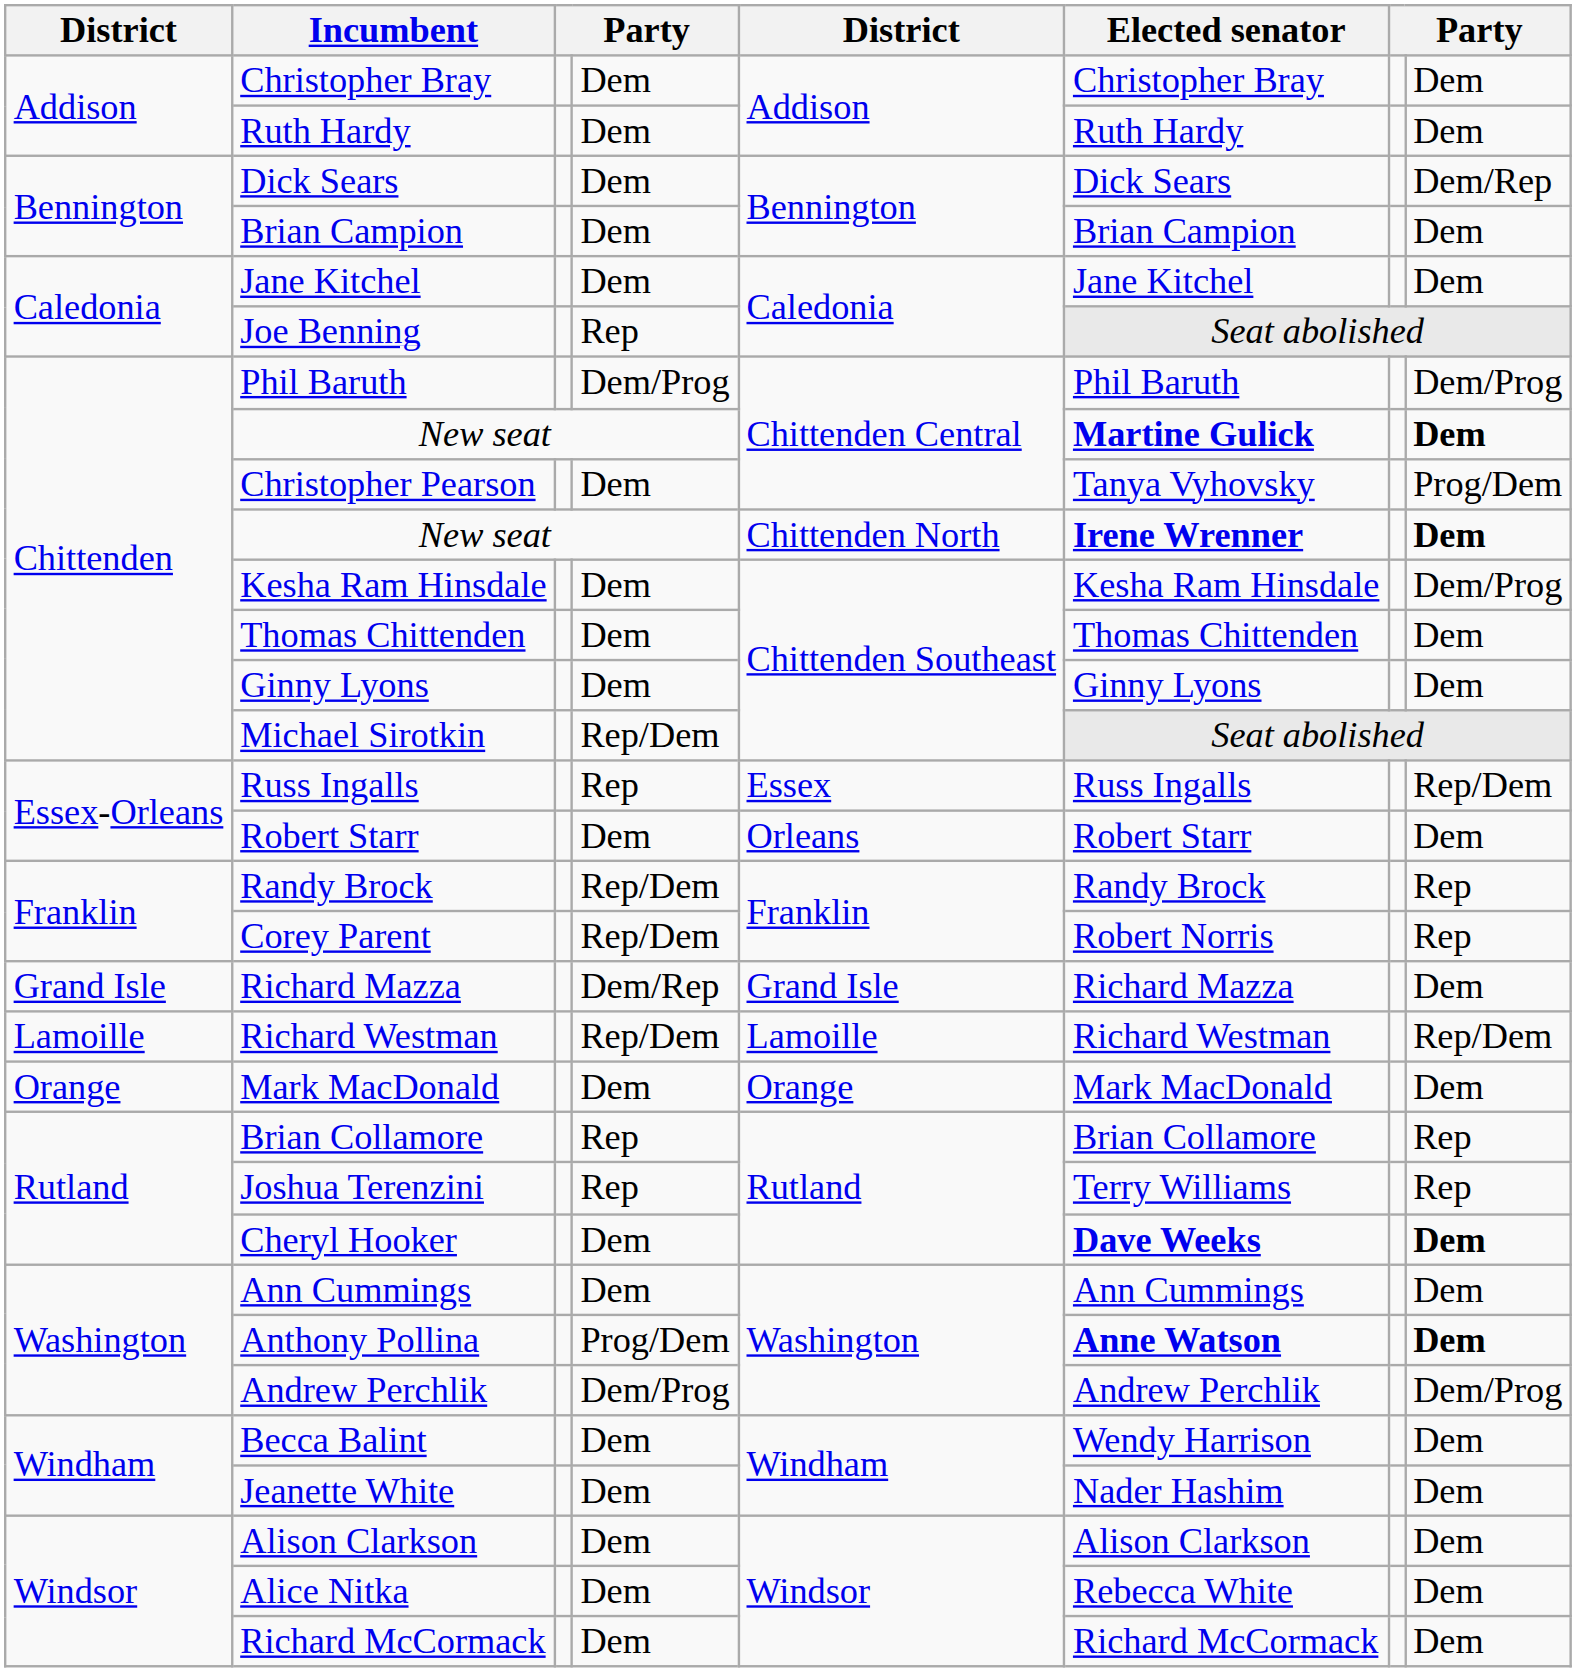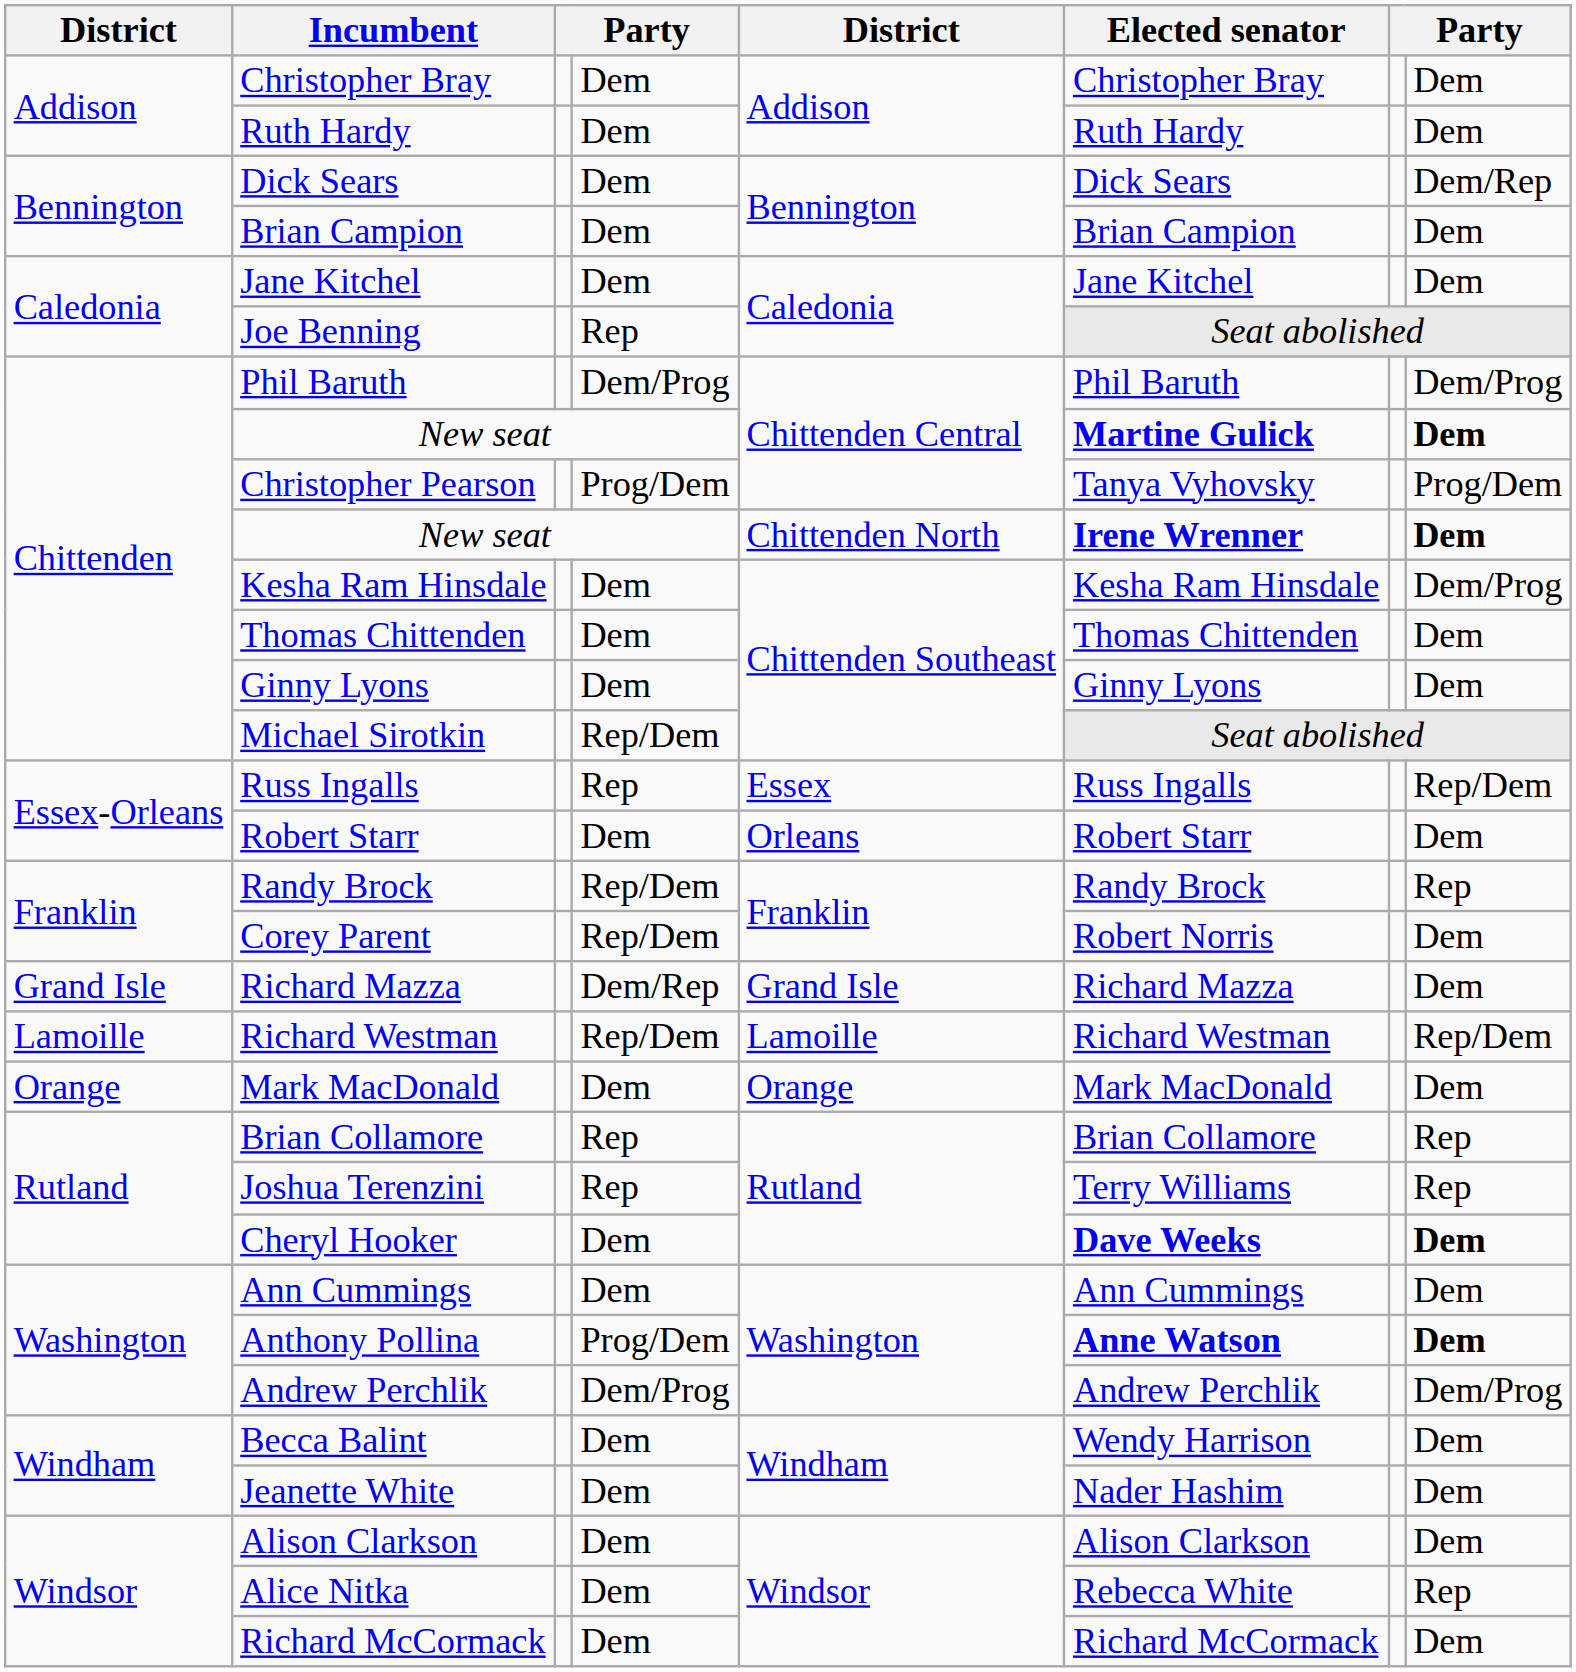(616, 482) Dem -> (655, 482) Prog/Dem
(1442, 935) Rep -> (1448, 935) Dem
(1448, 1590) Dem -> (1442, 1590) Rep
